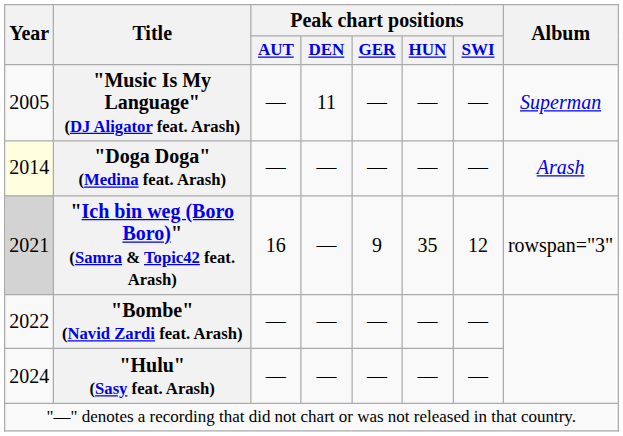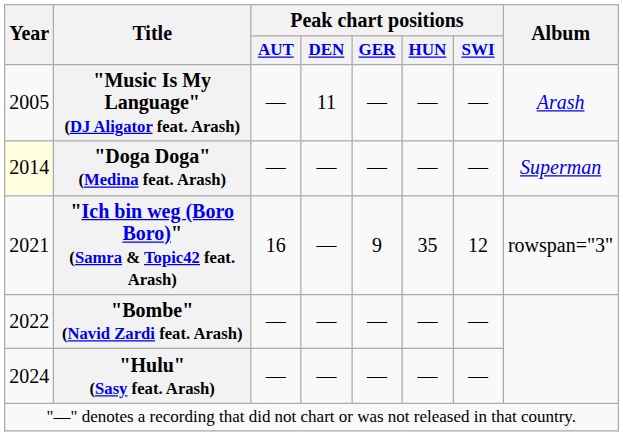(561, 102) Superman -> (561, 102) Arash
(561, 168) Arash -> (561, 168) Superman
(29, 244) lightgrey background -> (29, 244) no background
